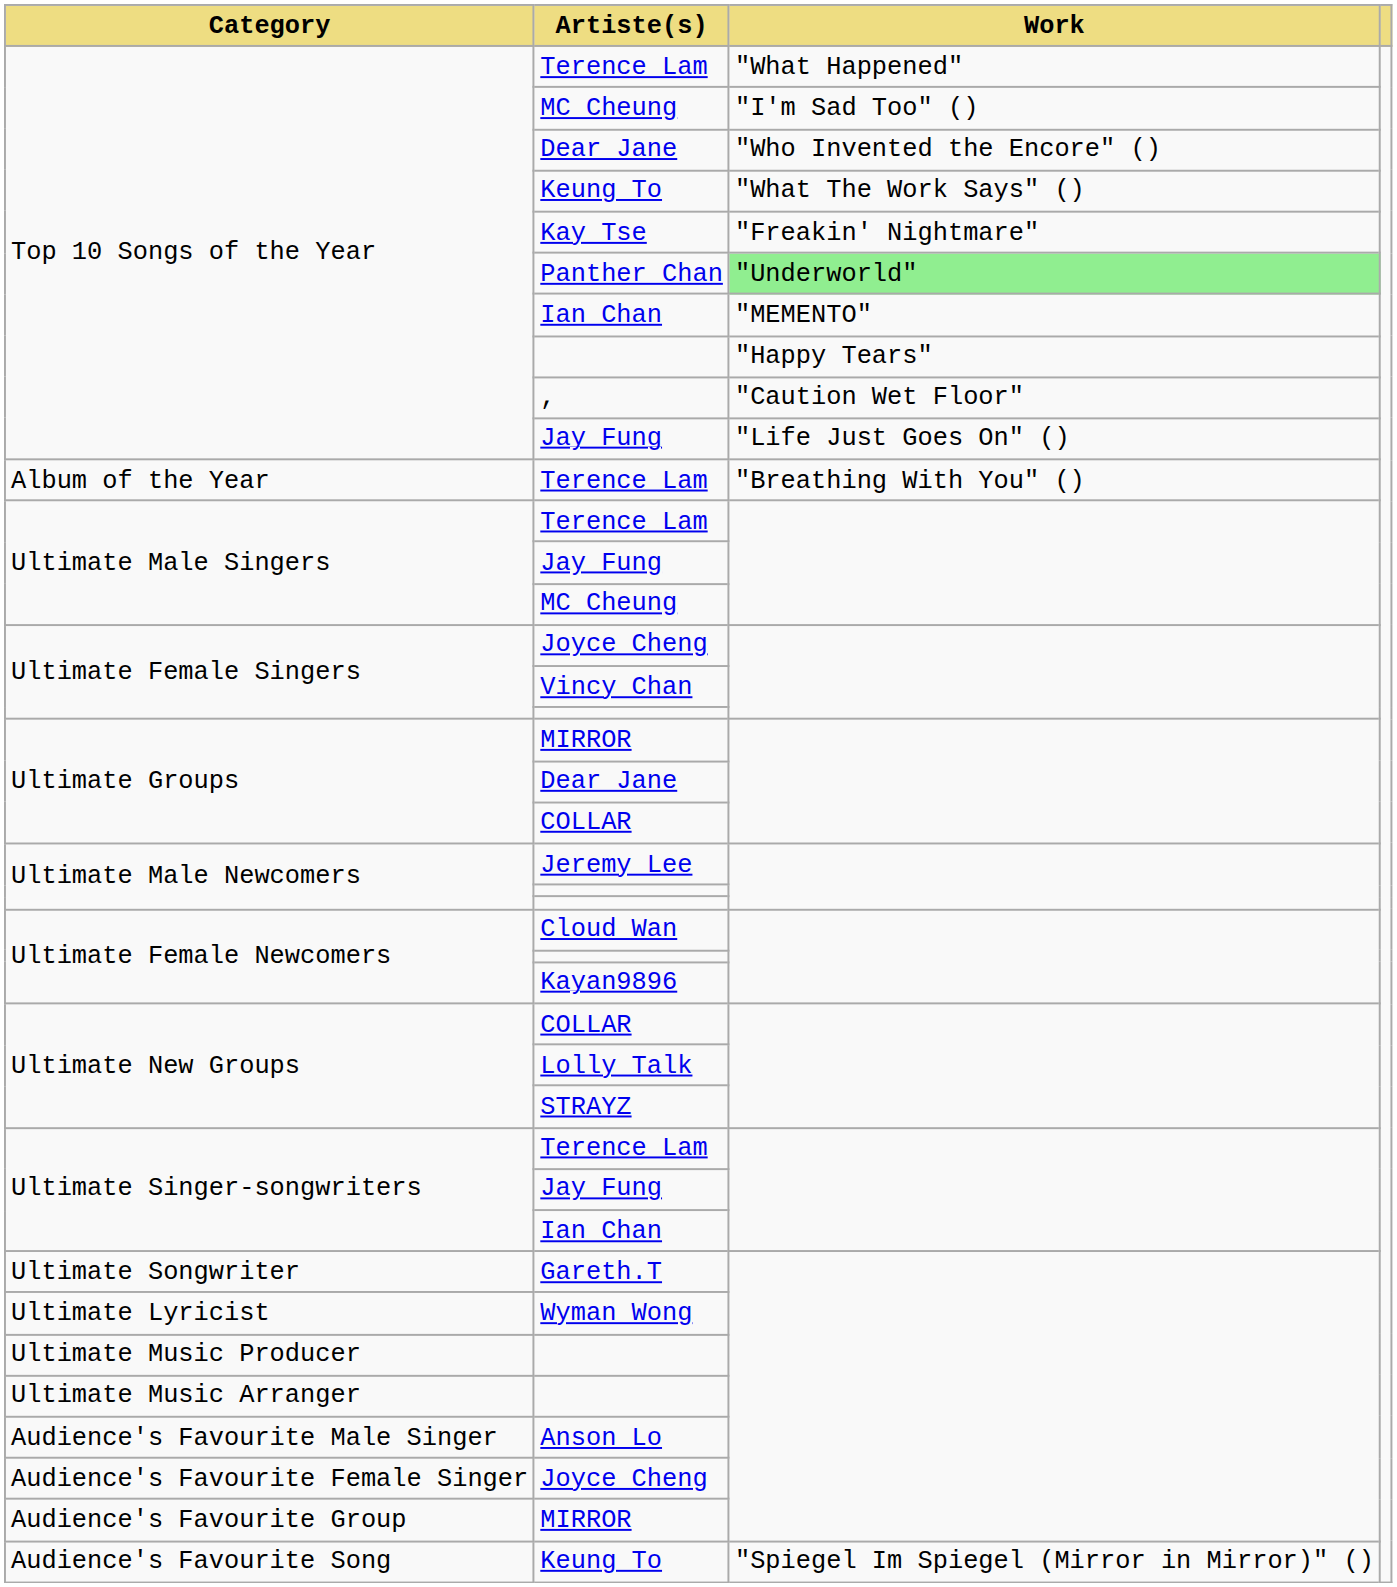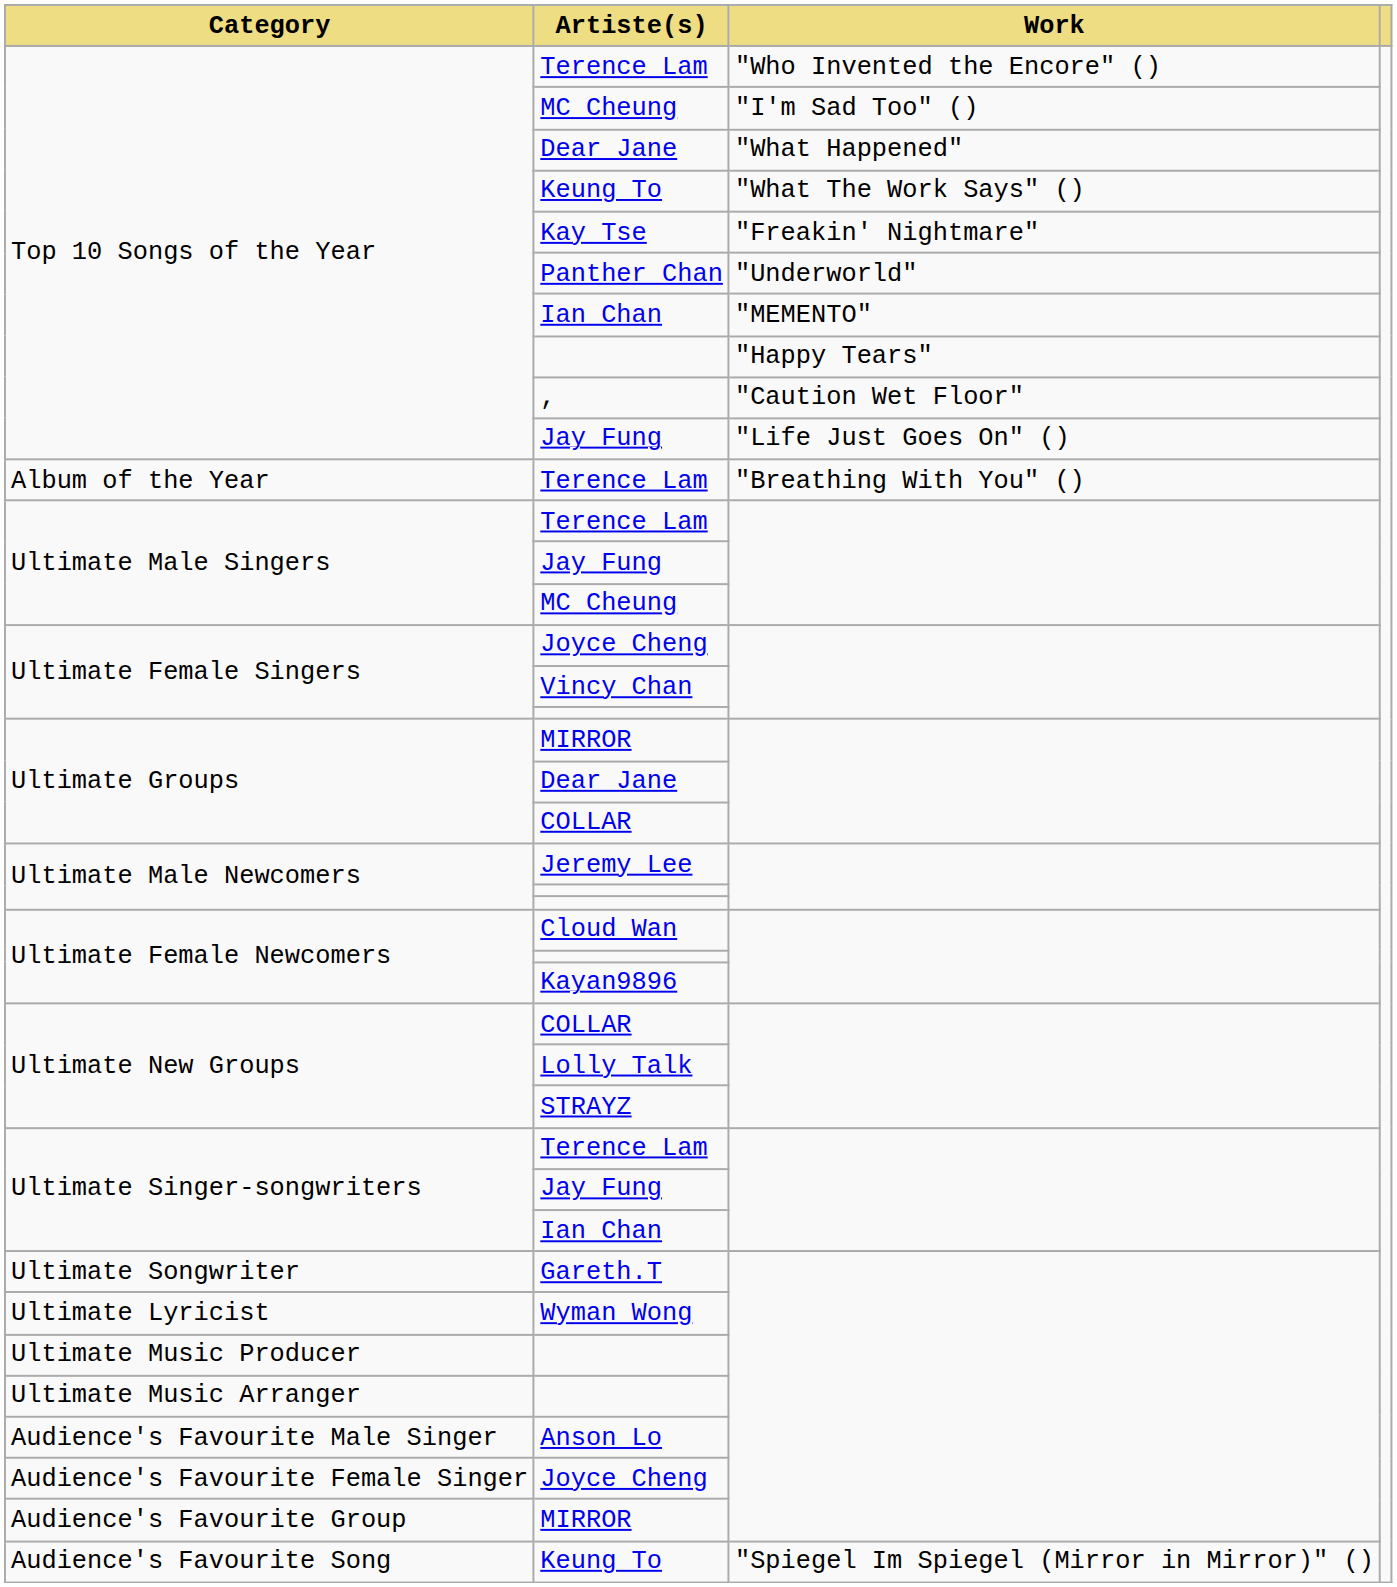(849, 67) "What Happened" -> (948, 67) "Who Invented the Encore" ()
(948, 150) "Who Invented the Encore" () -> (849, 150) "What Happened"
(826, 274) lightgreen background -> (826, 274) no background
